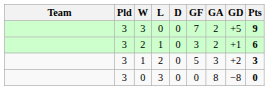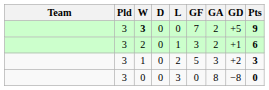columns swapped: (178, 12) <-> (160, 12)
(143, 28) normal -> (143, 28) bold
